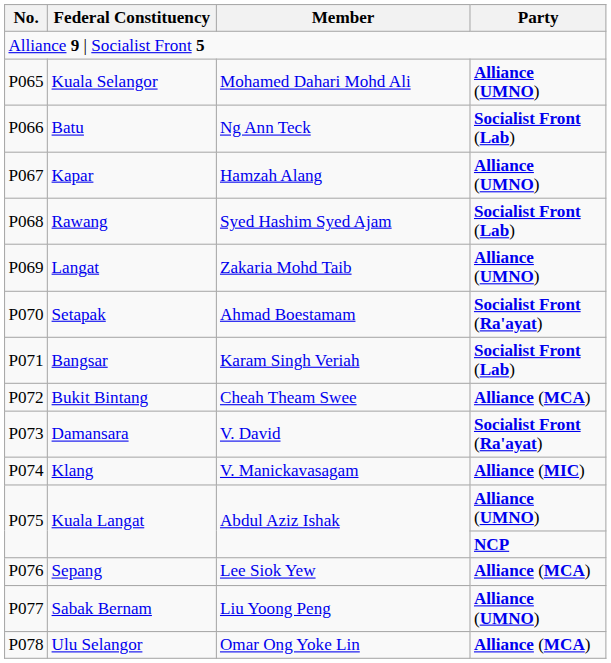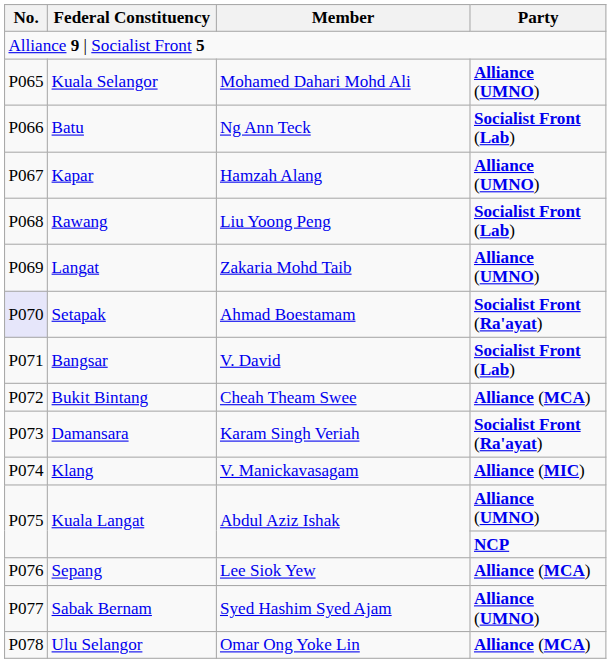(306, 221) Syed Hashim Syed Ajam -> (275, 221) Liu Yoong Peng
(26, 314) no background -> (26, 314) lavender background
(290, 360) Karam Singh Veriah -> (250, 360) V. David
(250, 434) V. David -> (290, 434) Karam Singh Veriah
(275, 608) Liu Yoong Peng -> (306, 608) Syed Hashim Syed Ajam
